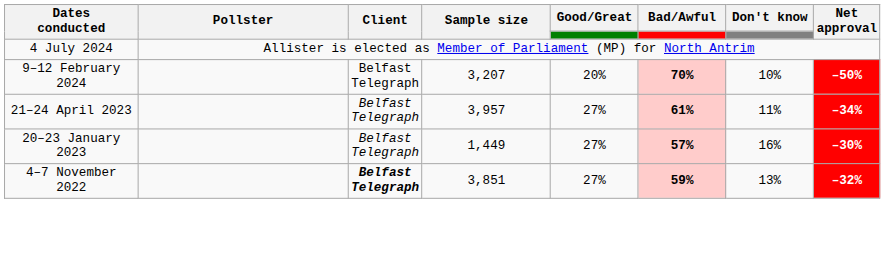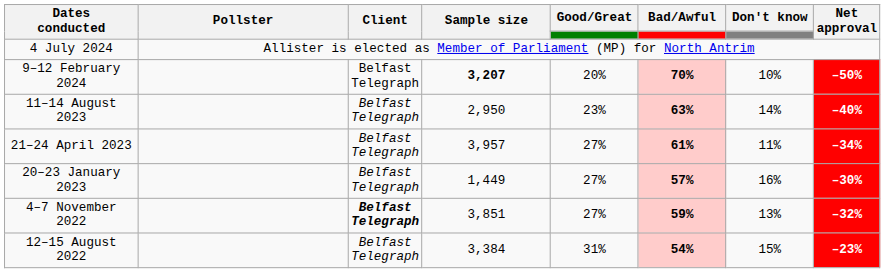(486, 77) normal -> (486, 77) bold
+ row: (71, 112)
+ row: (71, 250)
